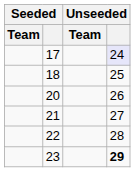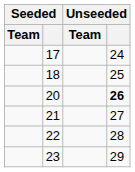(117, 55) lavender background -> (117, 55) no background
(117, 95) normal -> (117, 95) bold
(117, 156) bold -> (117, 156) normal
